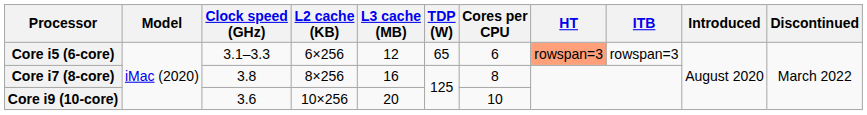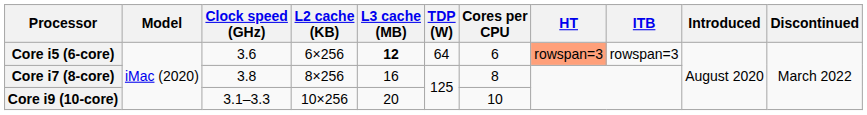(247, 54) 3.1–3.3 -> (247, 54) 3.6
(391, 54) normal -> (391, 54) bold
(442, 54) 65 -> (442, 54) 64
(247, 99) 3.6 -> (247, 99) 3.1–3.3
